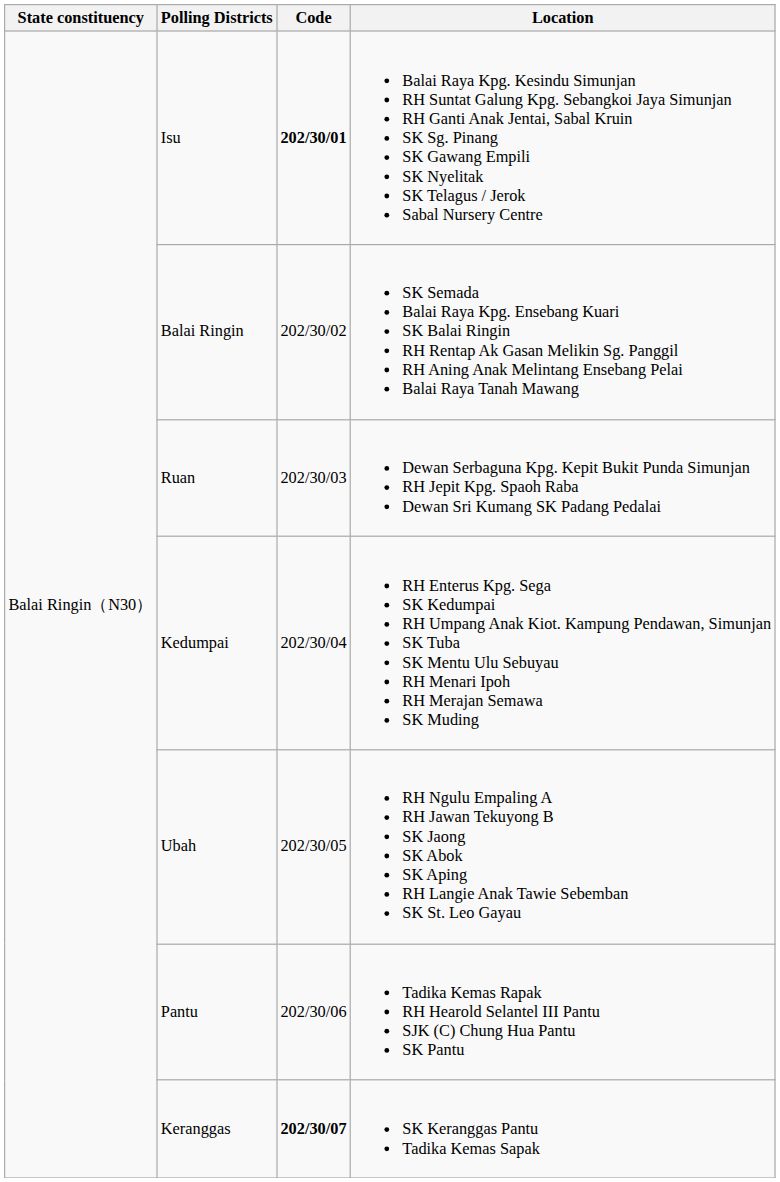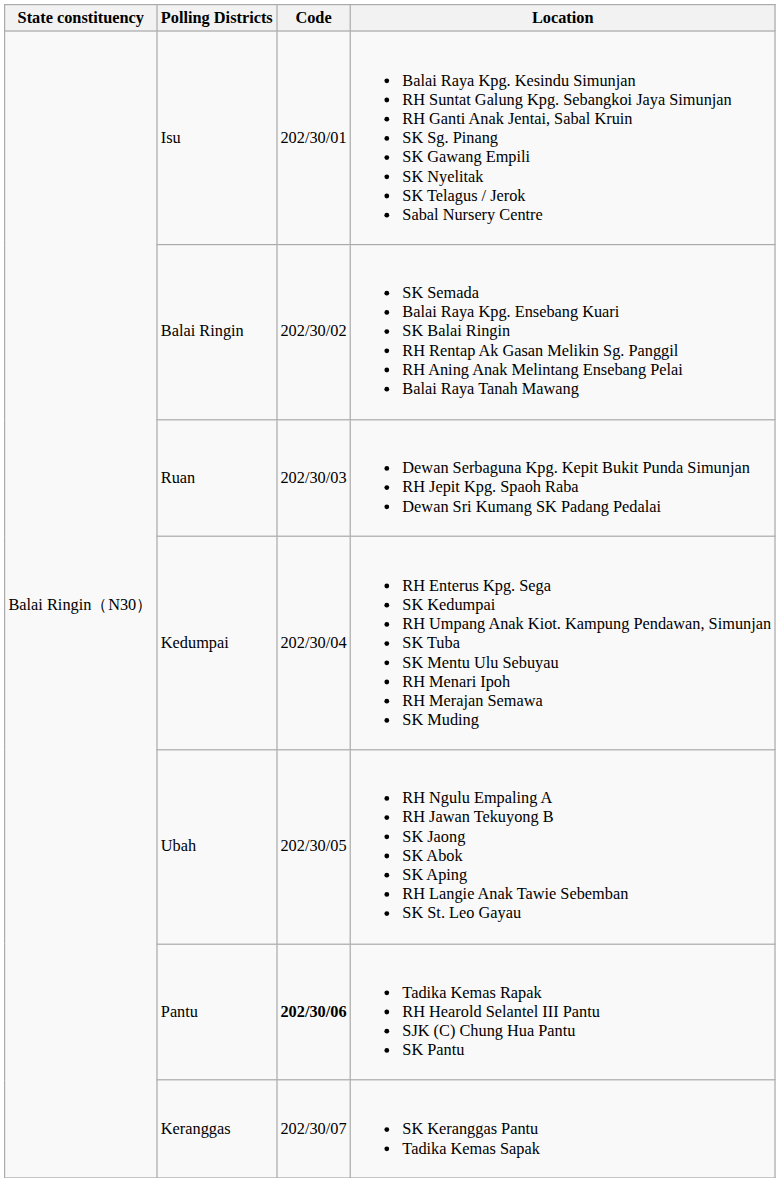(314, 137) bold -> (314, 137) normal
(314, 1011) normal -> (314, 1011) bold
(314, 1128) bold -> (314, 1128) normal
